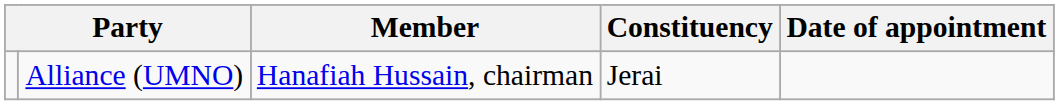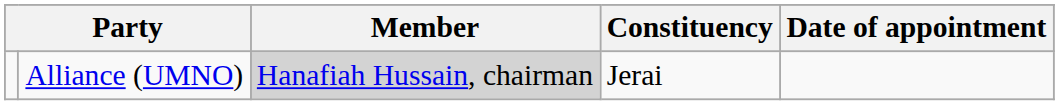(425, 74) no background -> (425, 74) lightgrey background
